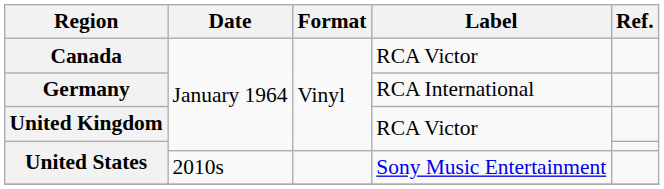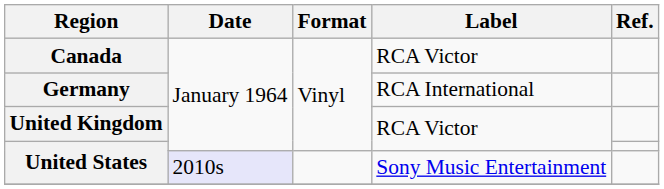(198, 167) no background -> (198, 167) lavender background
